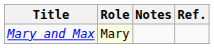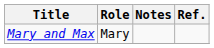(115, 34) lightyellow background -> (115, 34) no background
